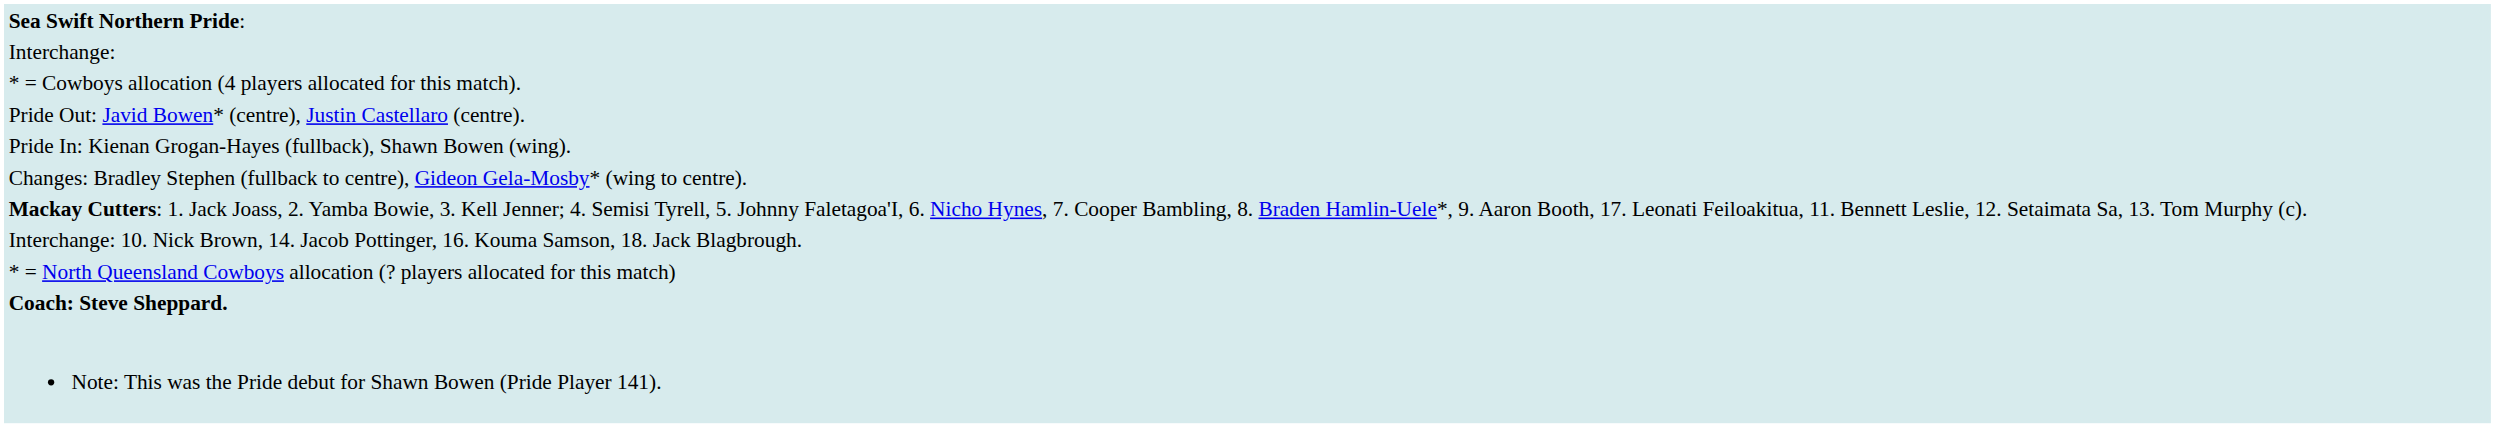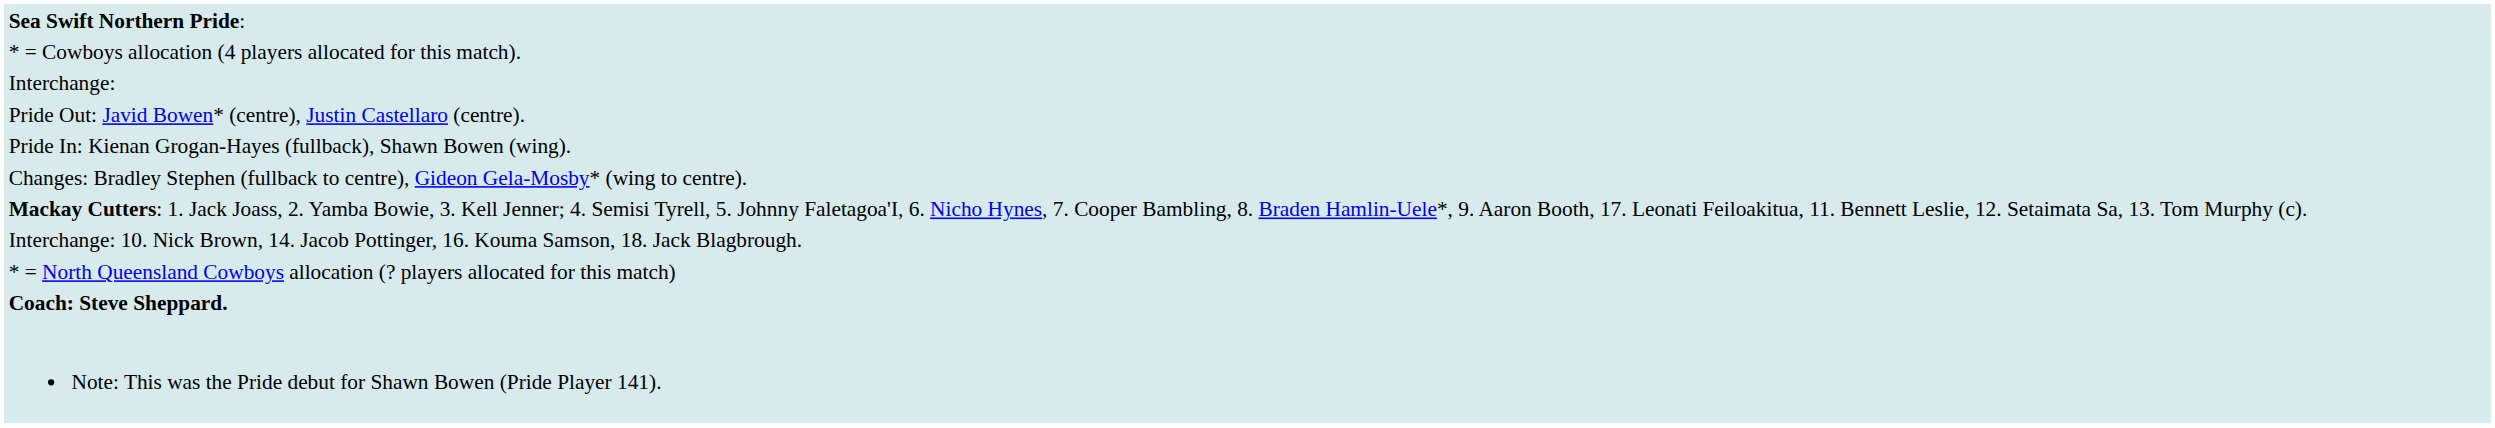(62, 52) Interchange: -> (265, 52) * = Cowboys allocation (4 players allocated for this match).
(265, 83) * = Cowboys allocation (4 players allocated for this match). -> (62, 83) Interchange:
